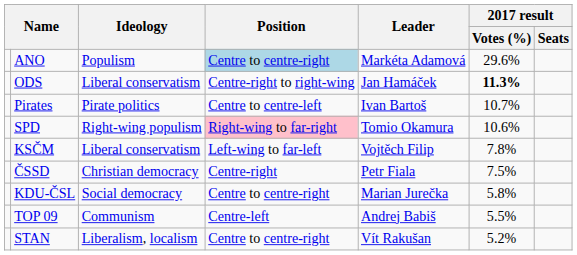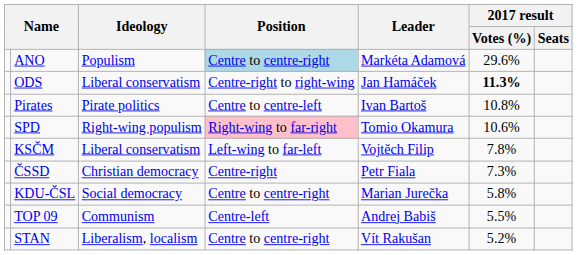(502, 104) 10.7% -> (502, 104) 10.8%
(502, 171) 7.5% -> (502, 171) 7.3%
